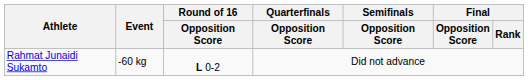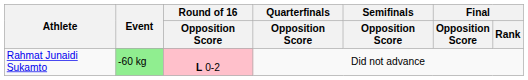(132, 62) no background -> (132, 62) lightgreen background
(208, 68) no background -> (208, 68) pink background
